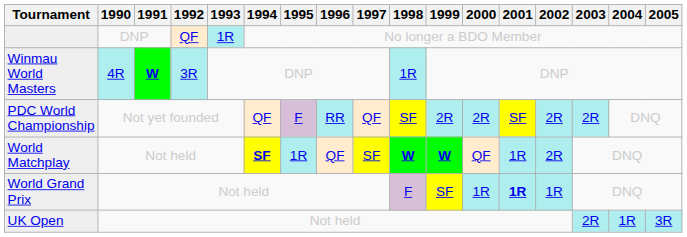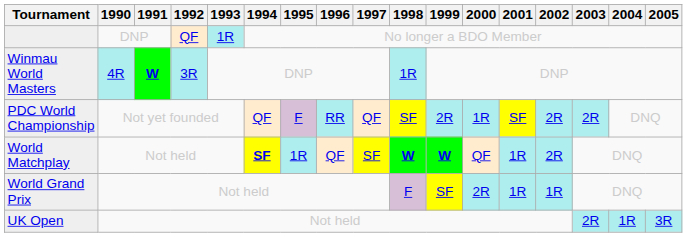(481, 118) 2R -> (481, 118) 1R
(481, 191) 1R -> (481, 191) 2R
(518, 191) bold -> (518, 191) normal
